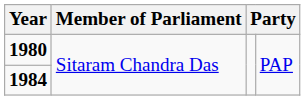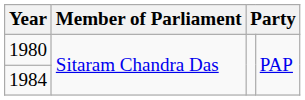(28, 49) bold -> (28, 49) normal
(28, 79) bold -> (28, 79) normal
